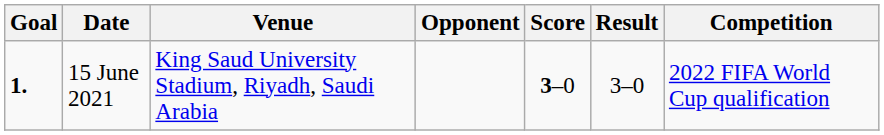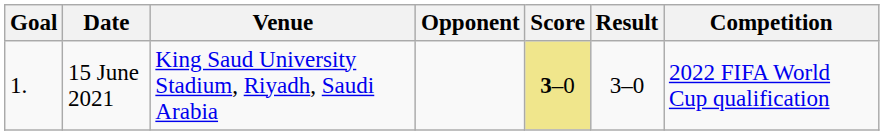(19, 85) bold -> (19, 85) normal
(558, 85) no background -> (558, 85) khaki background
